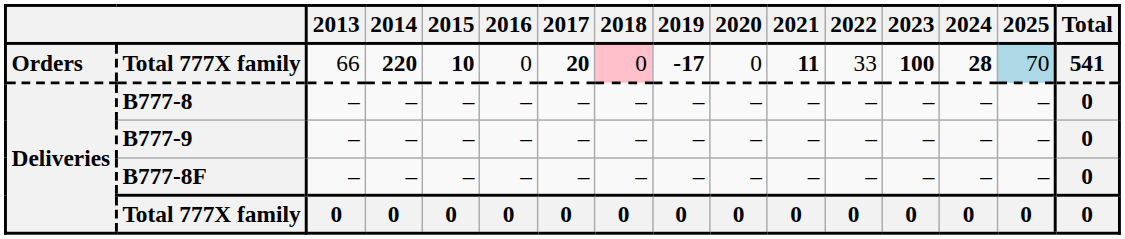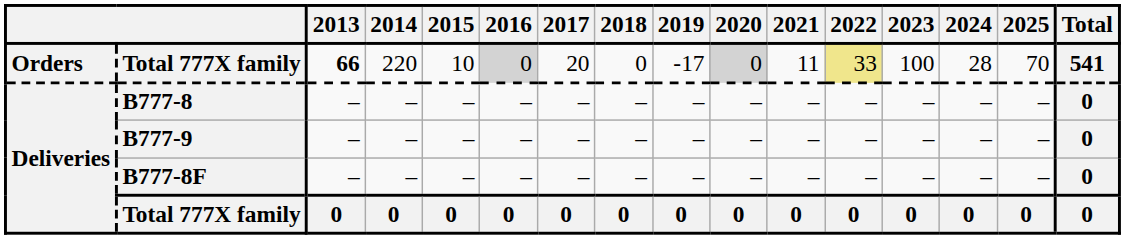(348, 62) normal -> (348, 62) bold
(400, 62) bold -> (400, 62) normal
(463, 62) bold -> (463, 62) normal
(526, 62) no background -> (526, 62) lightgrey background
(578, 62) bold -> (578, 62) normal
(641, 62) pink background -> (641, 62) no background
(689, 62) bold -> (689, 62) normal
(756, 62) no background -> (756, 62) lightgrey background
(808, 62) bold -> (808, 62) normal
(865, 62) no background -> (865, 62) khaki background
(917, 62) bold -> (917, 62) normal
(980, 62) bold -> (980, 62) normal
(1038, 62) lightblue background -> (1038, 62) no background
